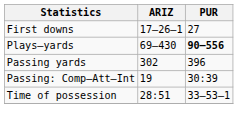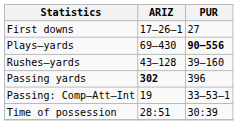+ row: (43, 62)
(149, 62) normal -> (149, 79) bold
(203, 79) 30:39 -> (209, 95) 33–53–1
(209, 95) 33–53–1 -> (203, 112) 30:39
